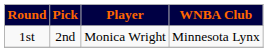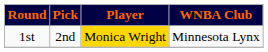(125, 36) no background -> (125, 36) gold background
